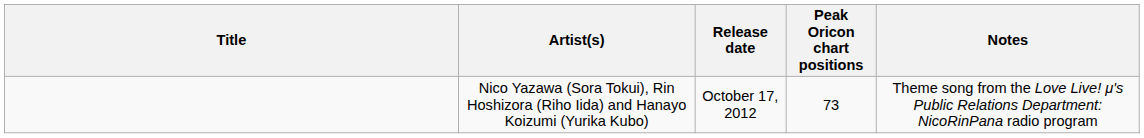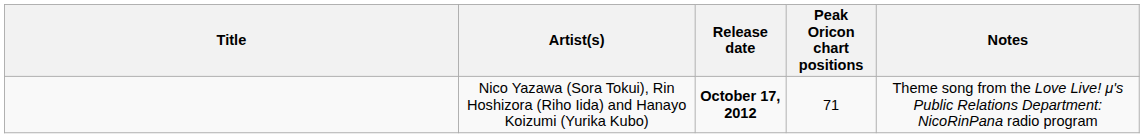(740, 104) normal -> (740, 104) bold
(831, 104) 73 -> (831, 104) 71
